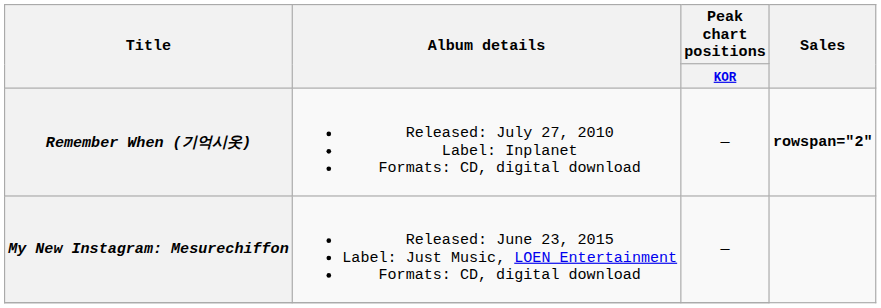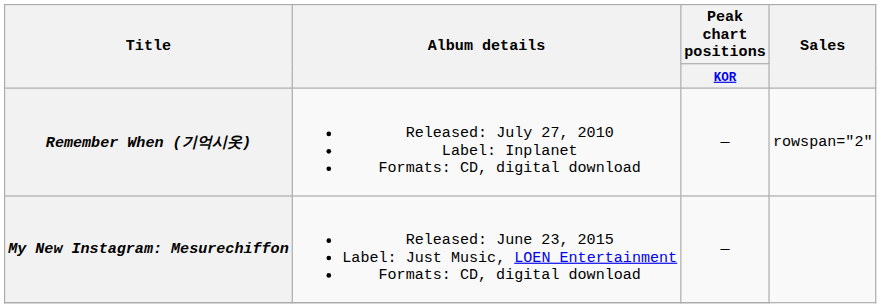(823, 142) bold -> (823, 142) normal
